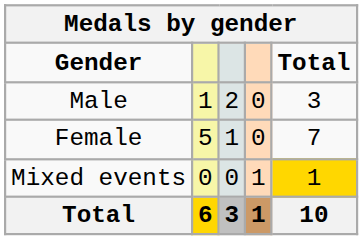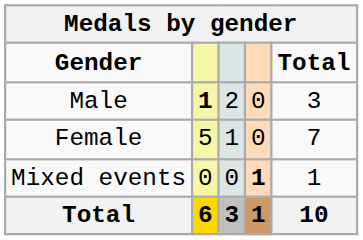(205, 101) normal -> (205, 101) bold
(258, 178) normal -> (258, 178) bold
(314, 178) gold background -> (314, 178) no background
